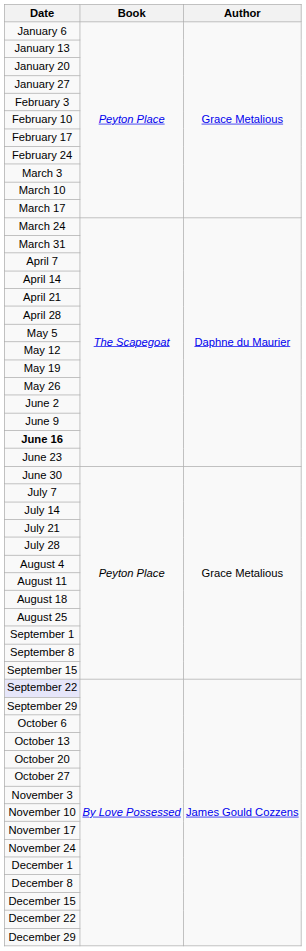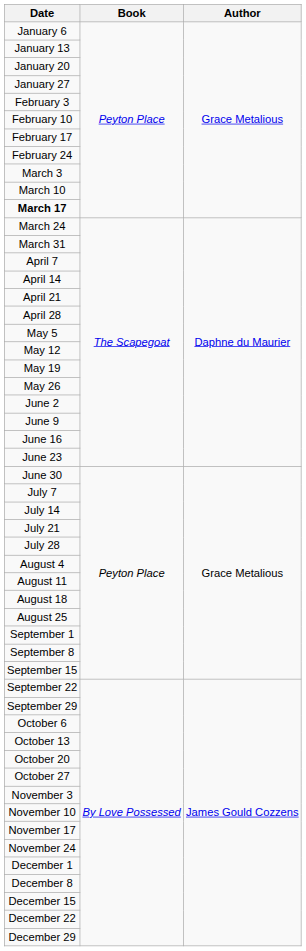(42, 208) normal -> (42, 208) bold
(42, 439) bold -> (42, 439) normal
(42, 688) lavender background -> (42, 688) no background
